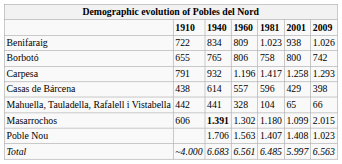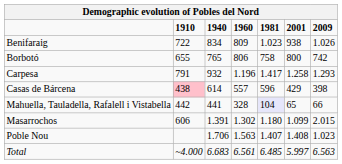(183, 89) no background -> (183, 89) pink background
(267, 105) no background -> (267, 105) lavender background
(218, 120) bold -> (218, 120) normal
